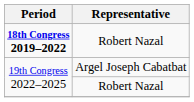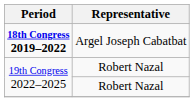(131, 40) Robert Nazal -> (131, 40) Argel Joseph Cabatbat
(131, 67) Argel Joseph Cabatbat -> (131, 67) Robert Nazal
